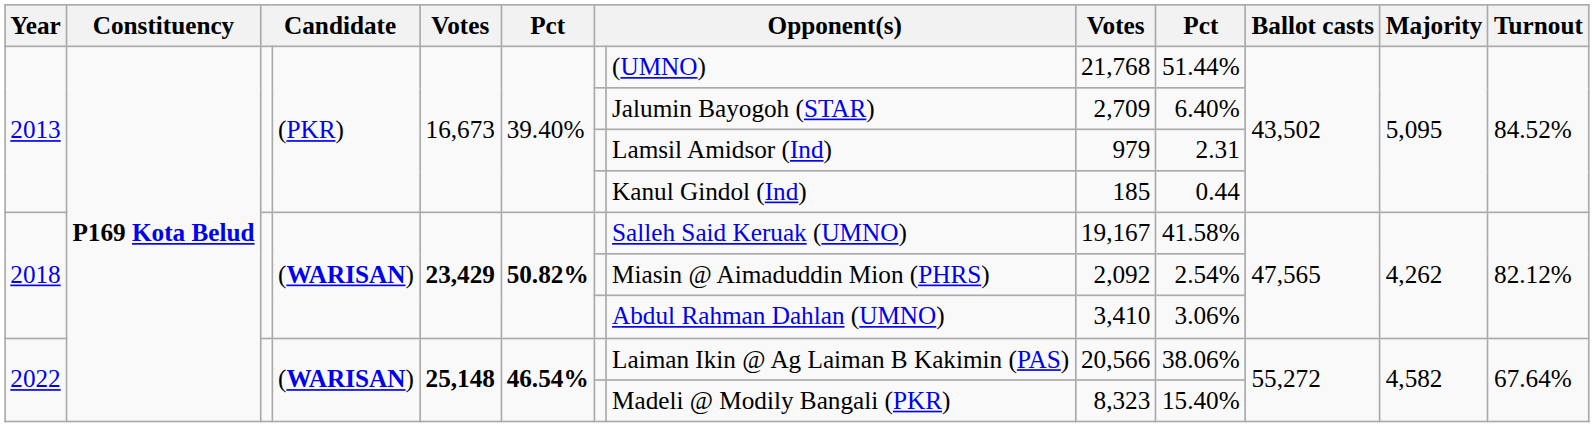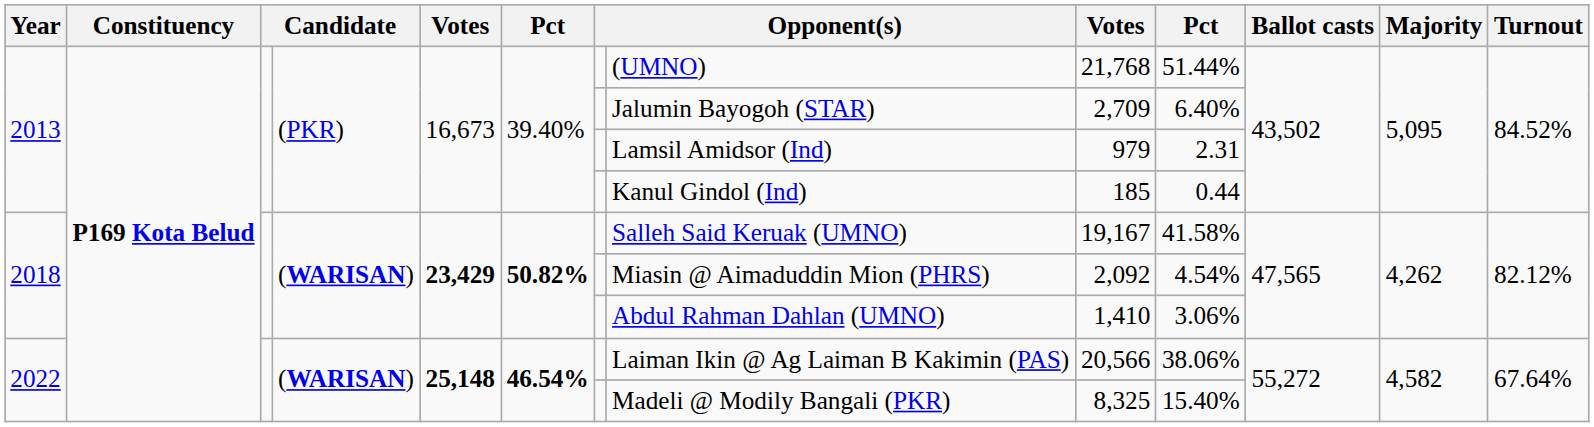(1207, 274) 2.54% -> (1207, 274) 4.54%
(1122, 316) 3,410 -> (1122, 316) 1,410
(1122, 399) 8,323 -> (1122, 399) 8,325
